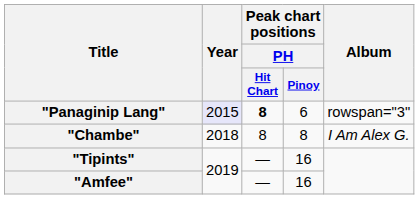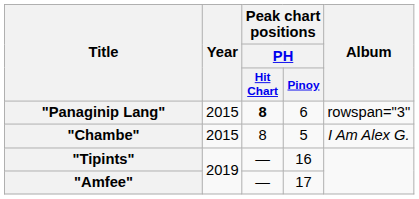(222, 112) lavender background -> (222, 112) no background
(222, 135) 2018 -> (222, 135) 2015
(304, 135) 8 -> (304, 135) 5
(304, 182) 16 -> (304, 182) 17
